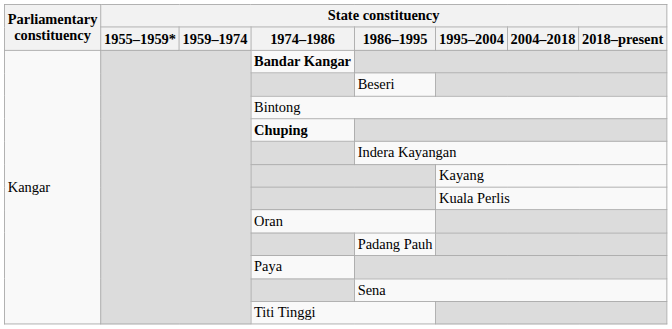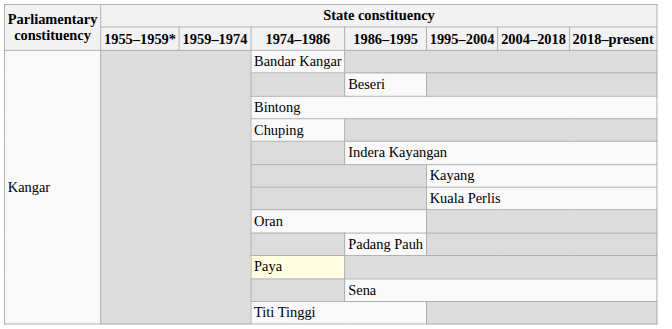(303, 61) bold -> (298, 61) normal
(281, 130) bold -> (279, 130) normal
(268, 267) no background -> (268, 267) lightyellow background
